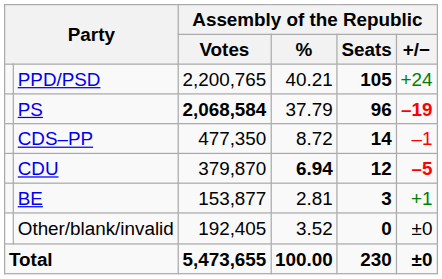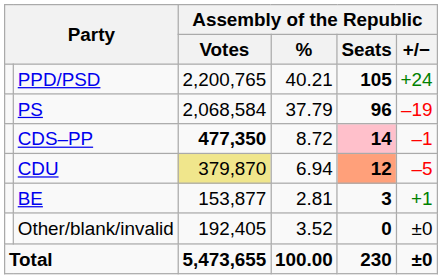(224, 109) bold -> (224, 109) normal
(417, 109) bold -> (417, 109) normal
(232, 139) normal -> (232, 139) bold
(381, 139) no background -> (381, 139) pink background
(232, 169) no background -> (232, 169) khaki background
(314, 169) bold -> (314, 169) normal
(381, 169) no background -> (381, 169) lightsalmon background
(422, 169) bold -> (422, 169) normal
